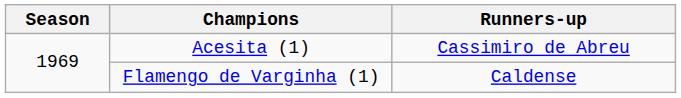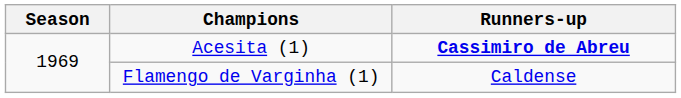(534, 48) normal -> (534, 48) bold
